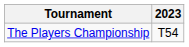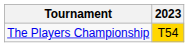(168, 33) no background -> (168, 33) gold background
